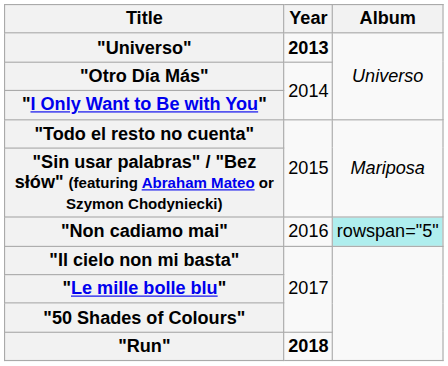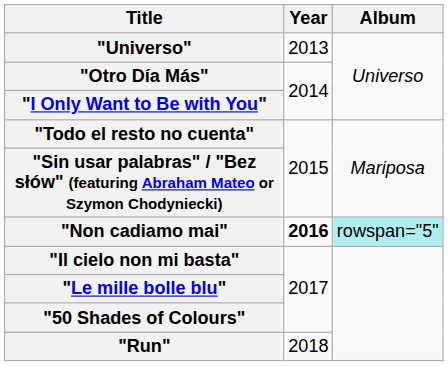(308, 47) bold -> (308, 47) normal
(308, 231) normal -> (308, 231) bold
(308, 346) bold -> (308, 346) normal
